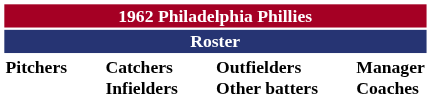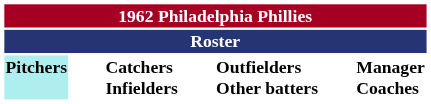(36, 66) no background -> (36, 66) paleturquoise background
